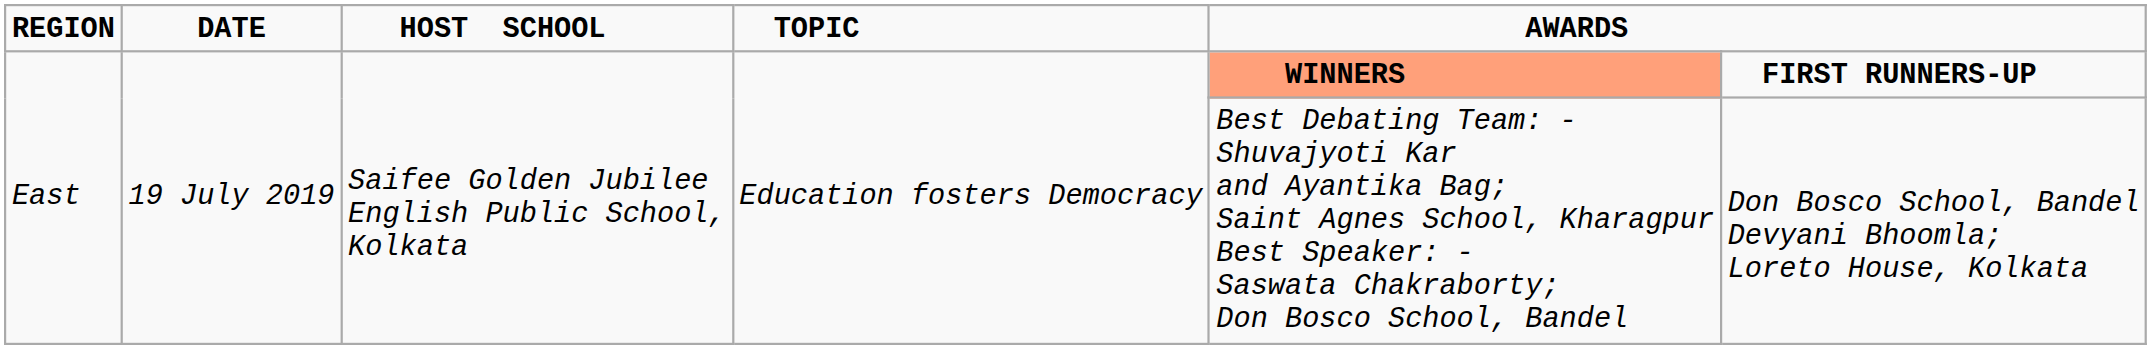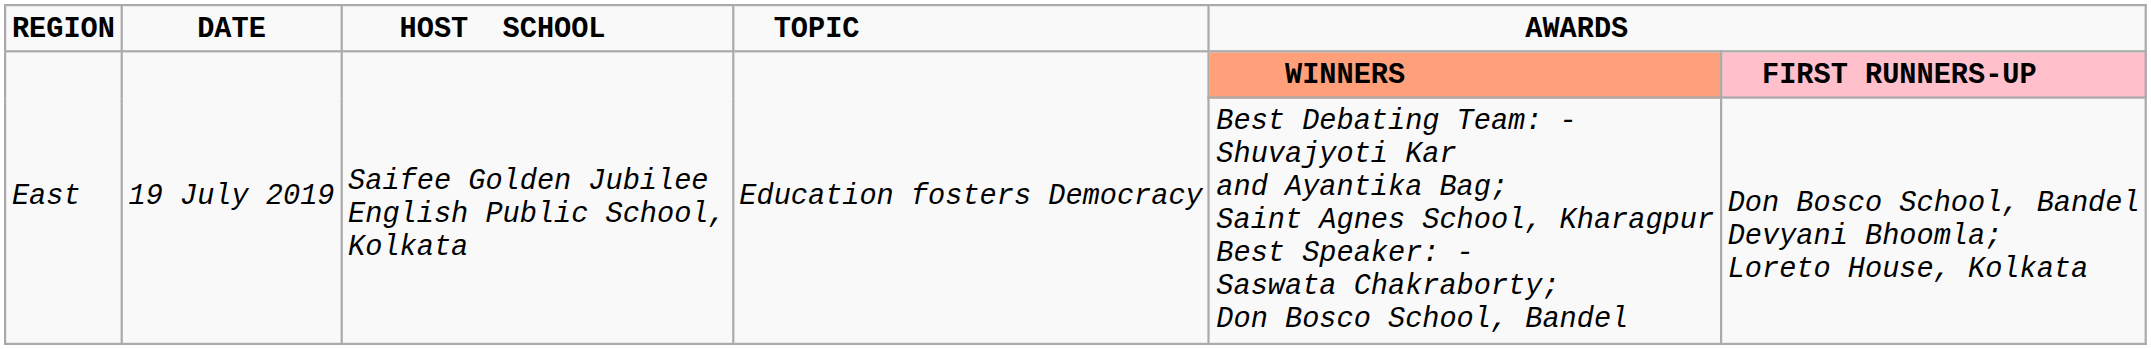(1882, 75) no background -> (1882, 75) pink background
